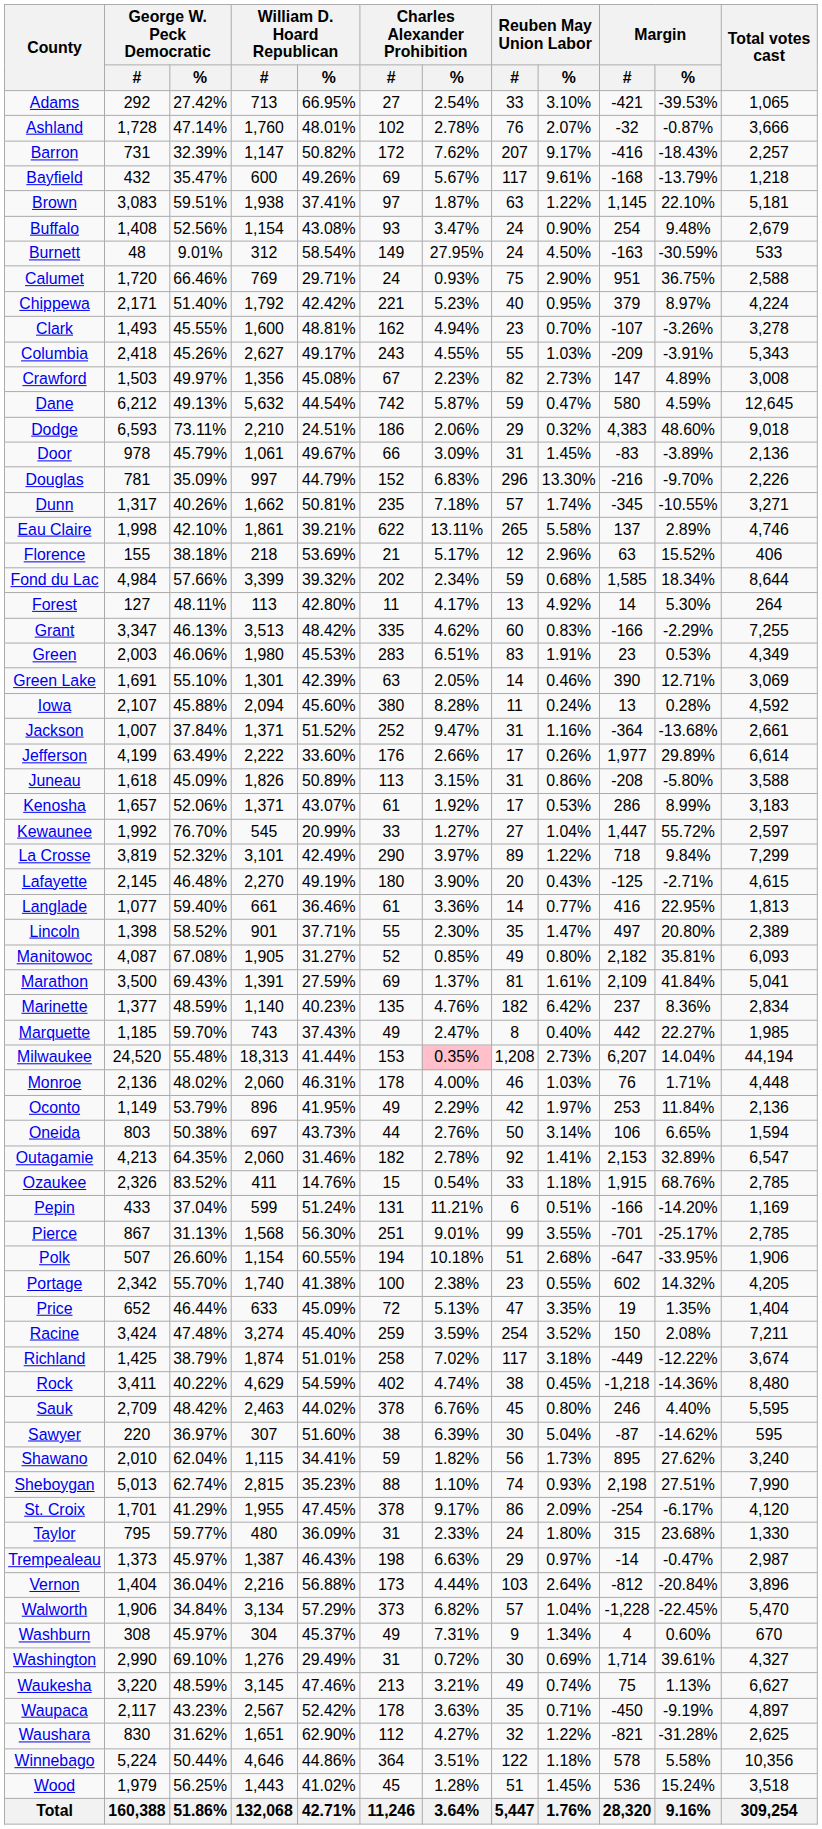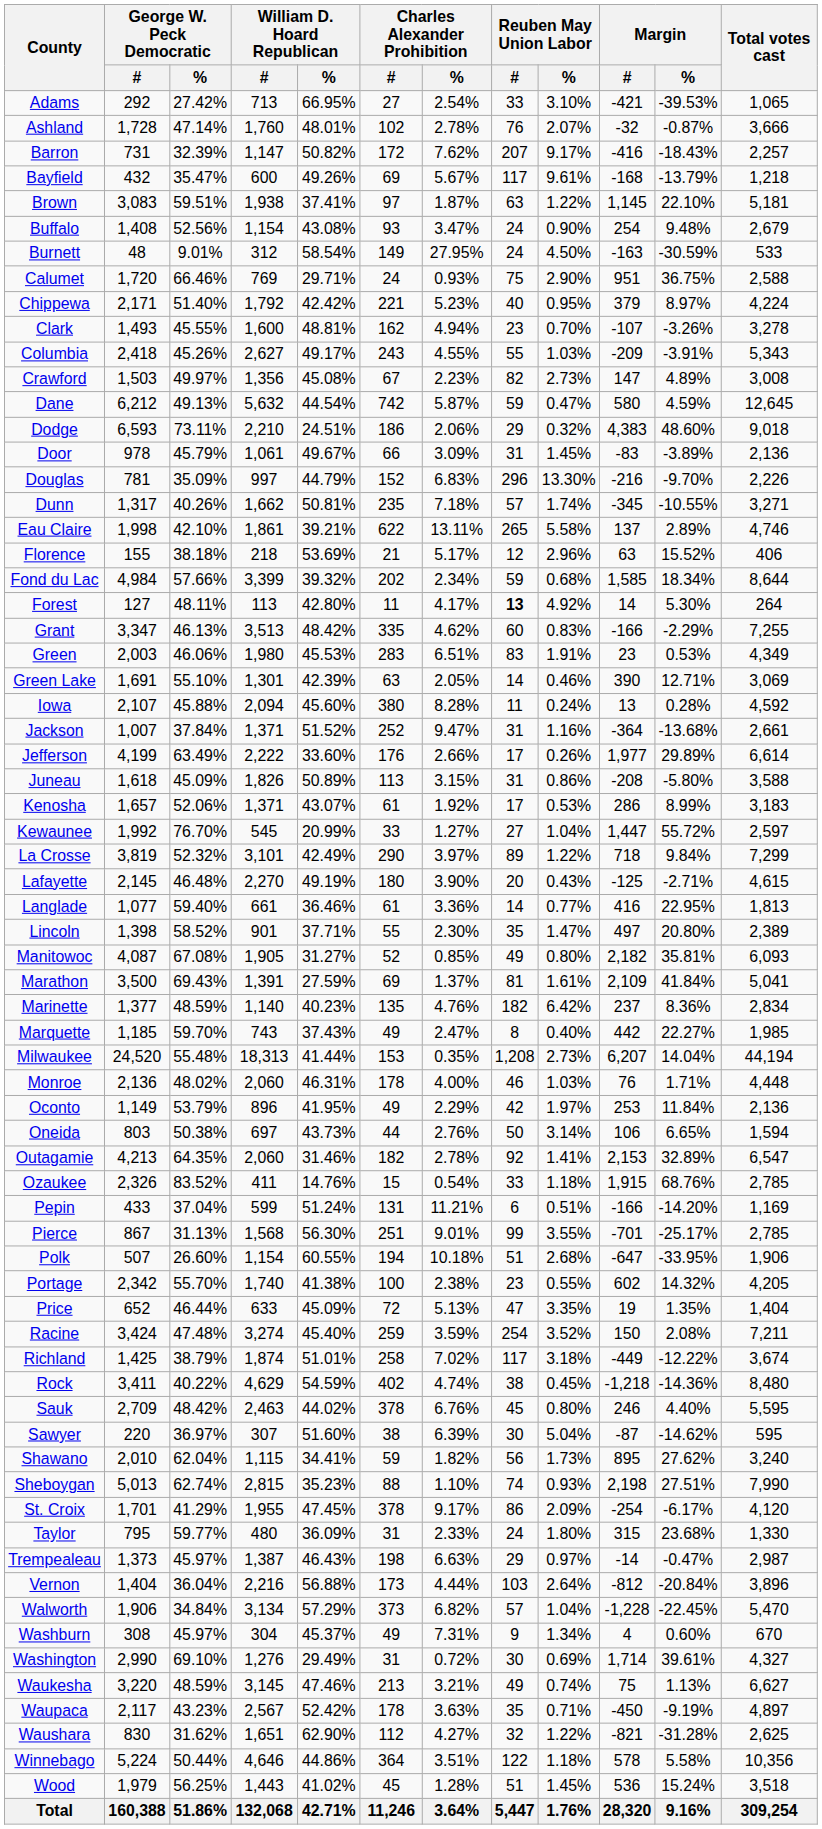(515, 605) normal -> (515, 605) bold
(457, 1057) pink background -> (457, 1057) no background
